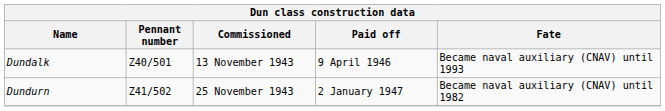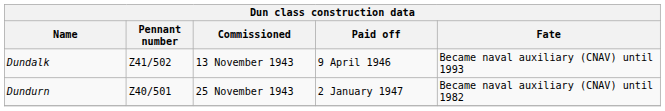(150, 63) Z40/501 -> (150, 63) Z41/502
(150, 91) Z41/502 -> (150, 91) Z40/501
